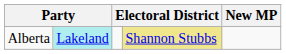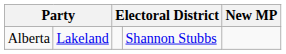(83, 37) paleturquoise background -> (83, 37) no background
(171, 37) khaki background -> (171, 37) no background
